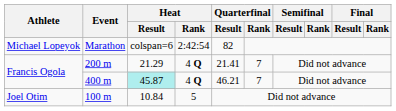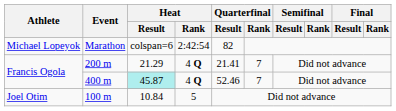(228, 80) 46.21 -> (228, 80) 52.46
